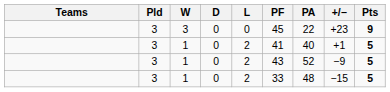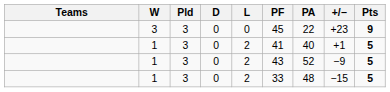columns swapped: (155, 12) <-> (185, 12)
